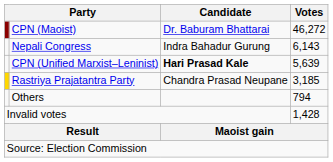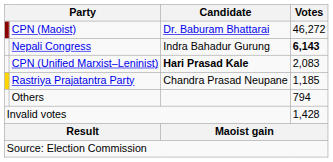(306, 47) normal -> (306, 47) bold
(306, 64) 5,639 -> (306, 64) 2,083
(306, 81) 3,185 -> (306, 81) 1,185
